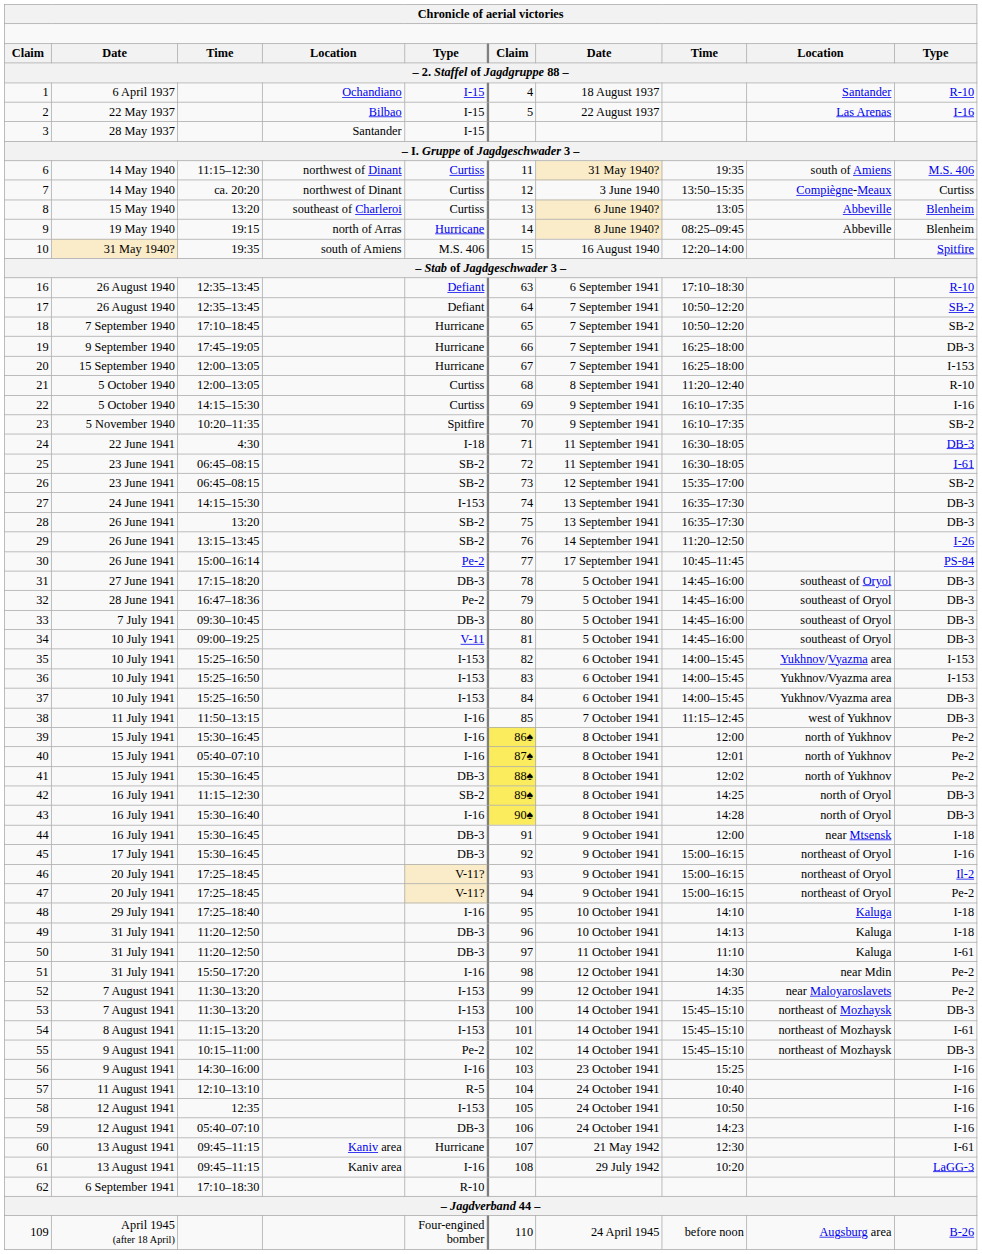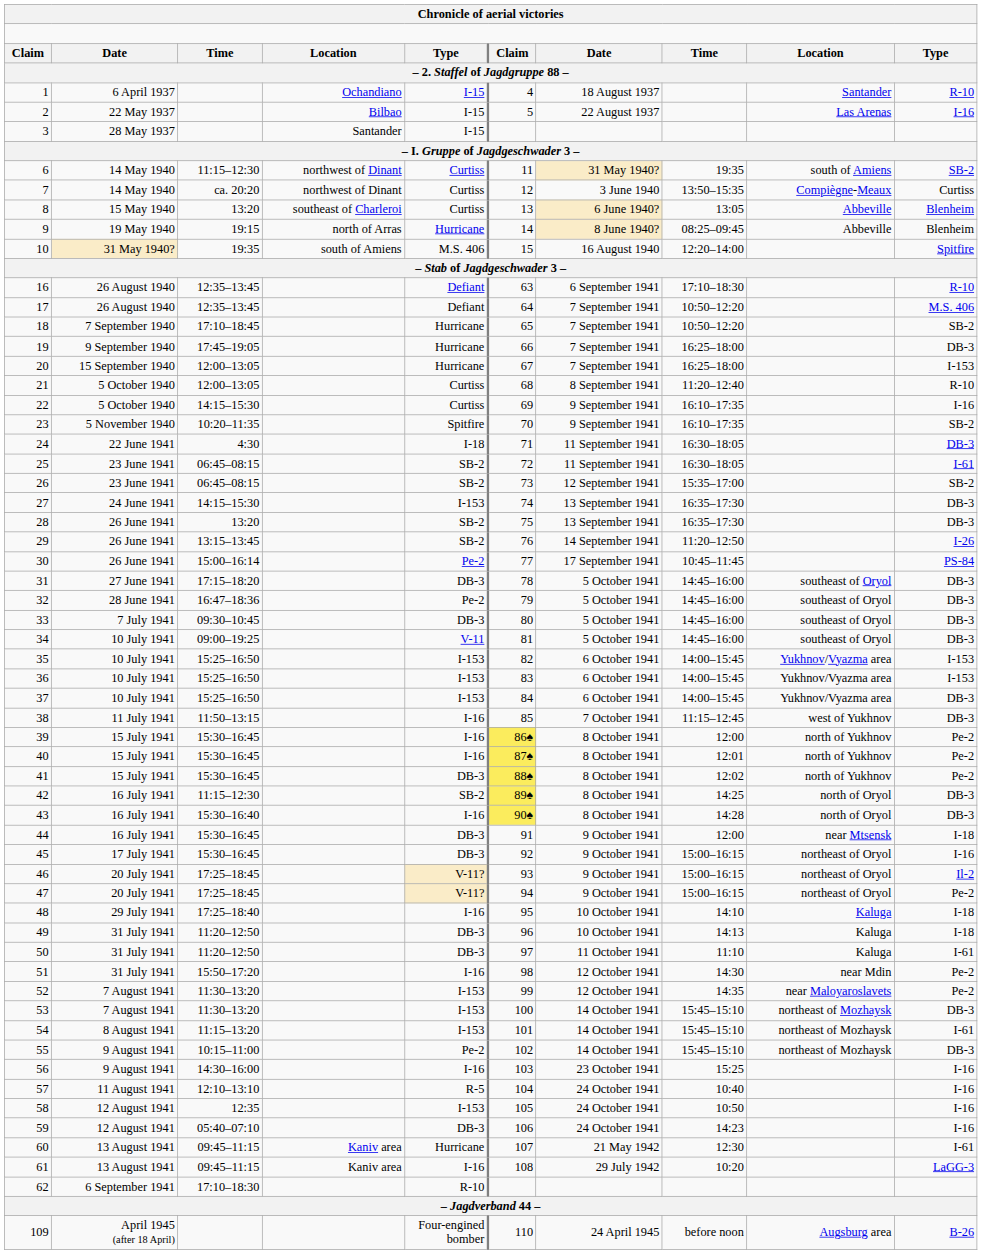(951, 170) M.S. 406 -> (961, 170) SB-2
(961, 307) SB-2 -> (951, 307) M.S. 406
(228, 756) 05:40–07:10 -> (228, 756) 15:30–16:45
